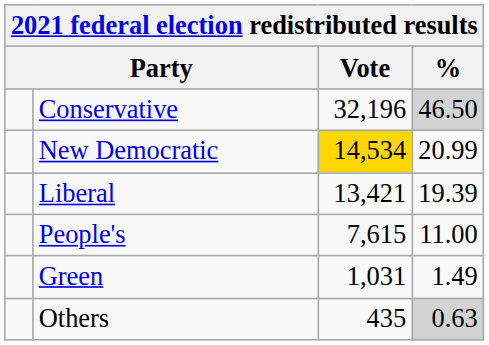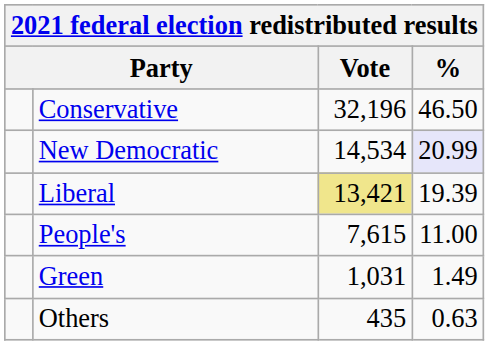(448, 109) lightgrey background -> (448, 109) no background
(370, 151) gold background -> (370, 151) no background
(448, 151) no background -> (448, 151) lavender background
(370, 192) no background -> (370, 192) khaki background
(455, 318) lightgrey background -> (455, 318) no background
